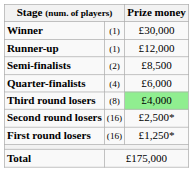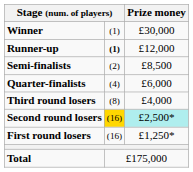(115, 48) normal -> (115, 48) bold
(157, 100) lightgreen background -> (157, 100) no background
(115, 118) no background -> (115, 118) gold background
(157, 118) no background -> (157, 118) paleturquoise background
